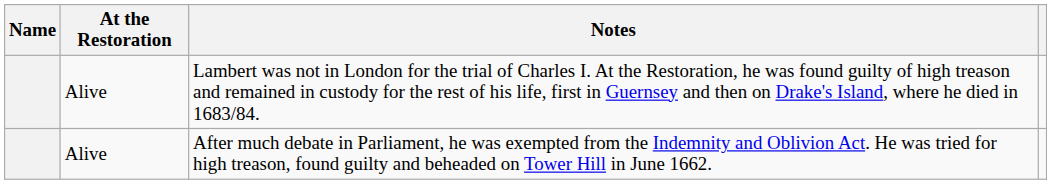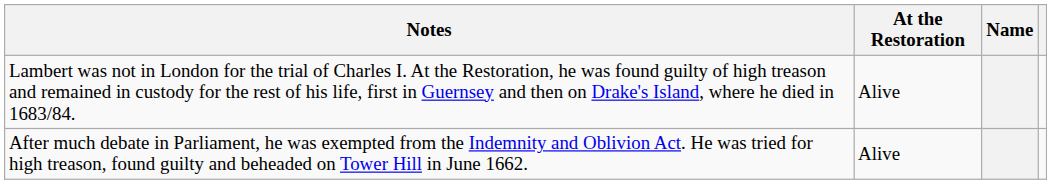columns swapped: (33, 30) <-> (613, 30)
